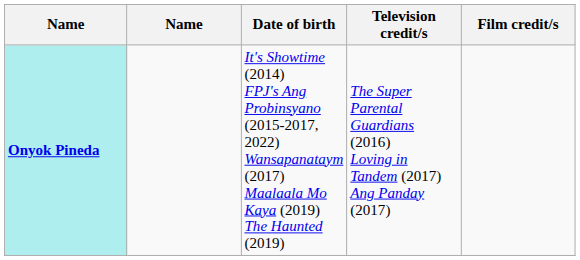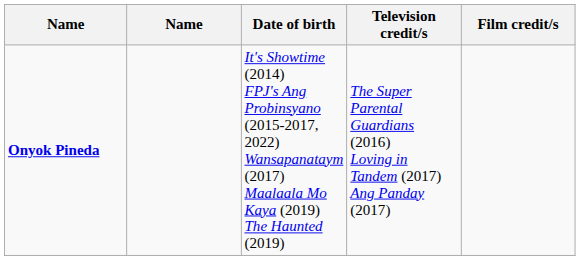(54, 150) paleturquoise background -> (54, 150) no background
